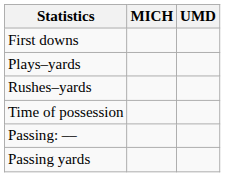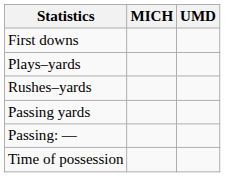rows swapped: (49, 159) <-> (66, 111)
